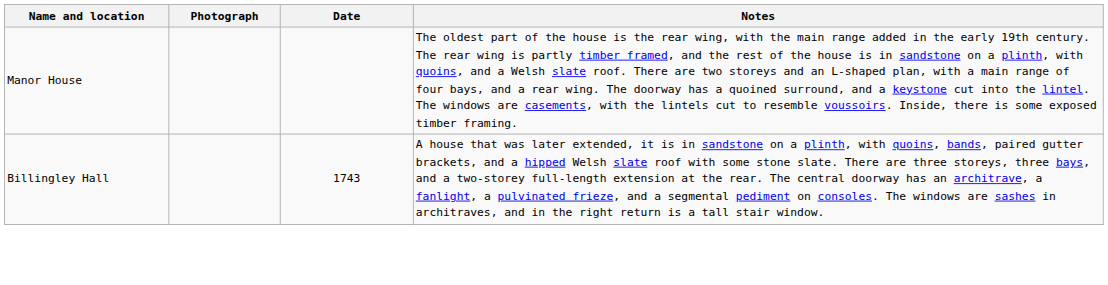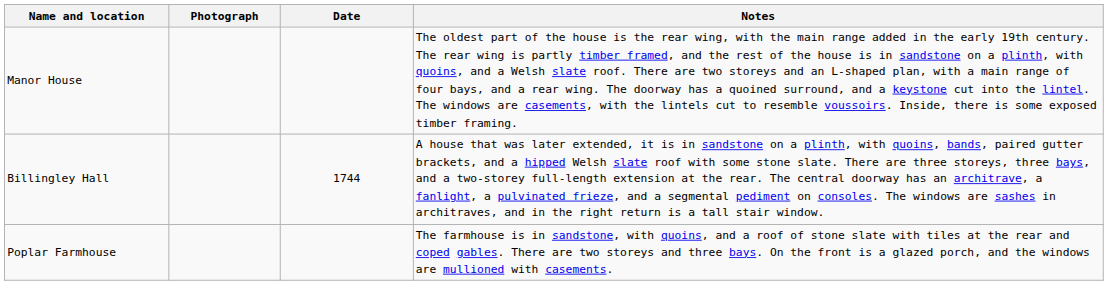(347, 179) 1743 -> (347, 179) 1744
+ row: (62, 252)
